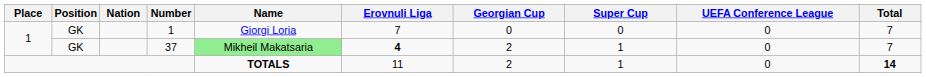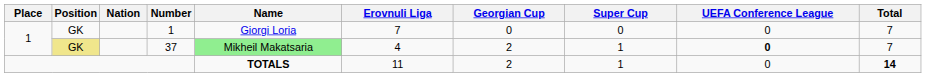(76, 47) no background -> (76, 47) khaki background
(398, 47) bold -> (398, 47) normal
(768, 47) normal -> (768, 47) bold
